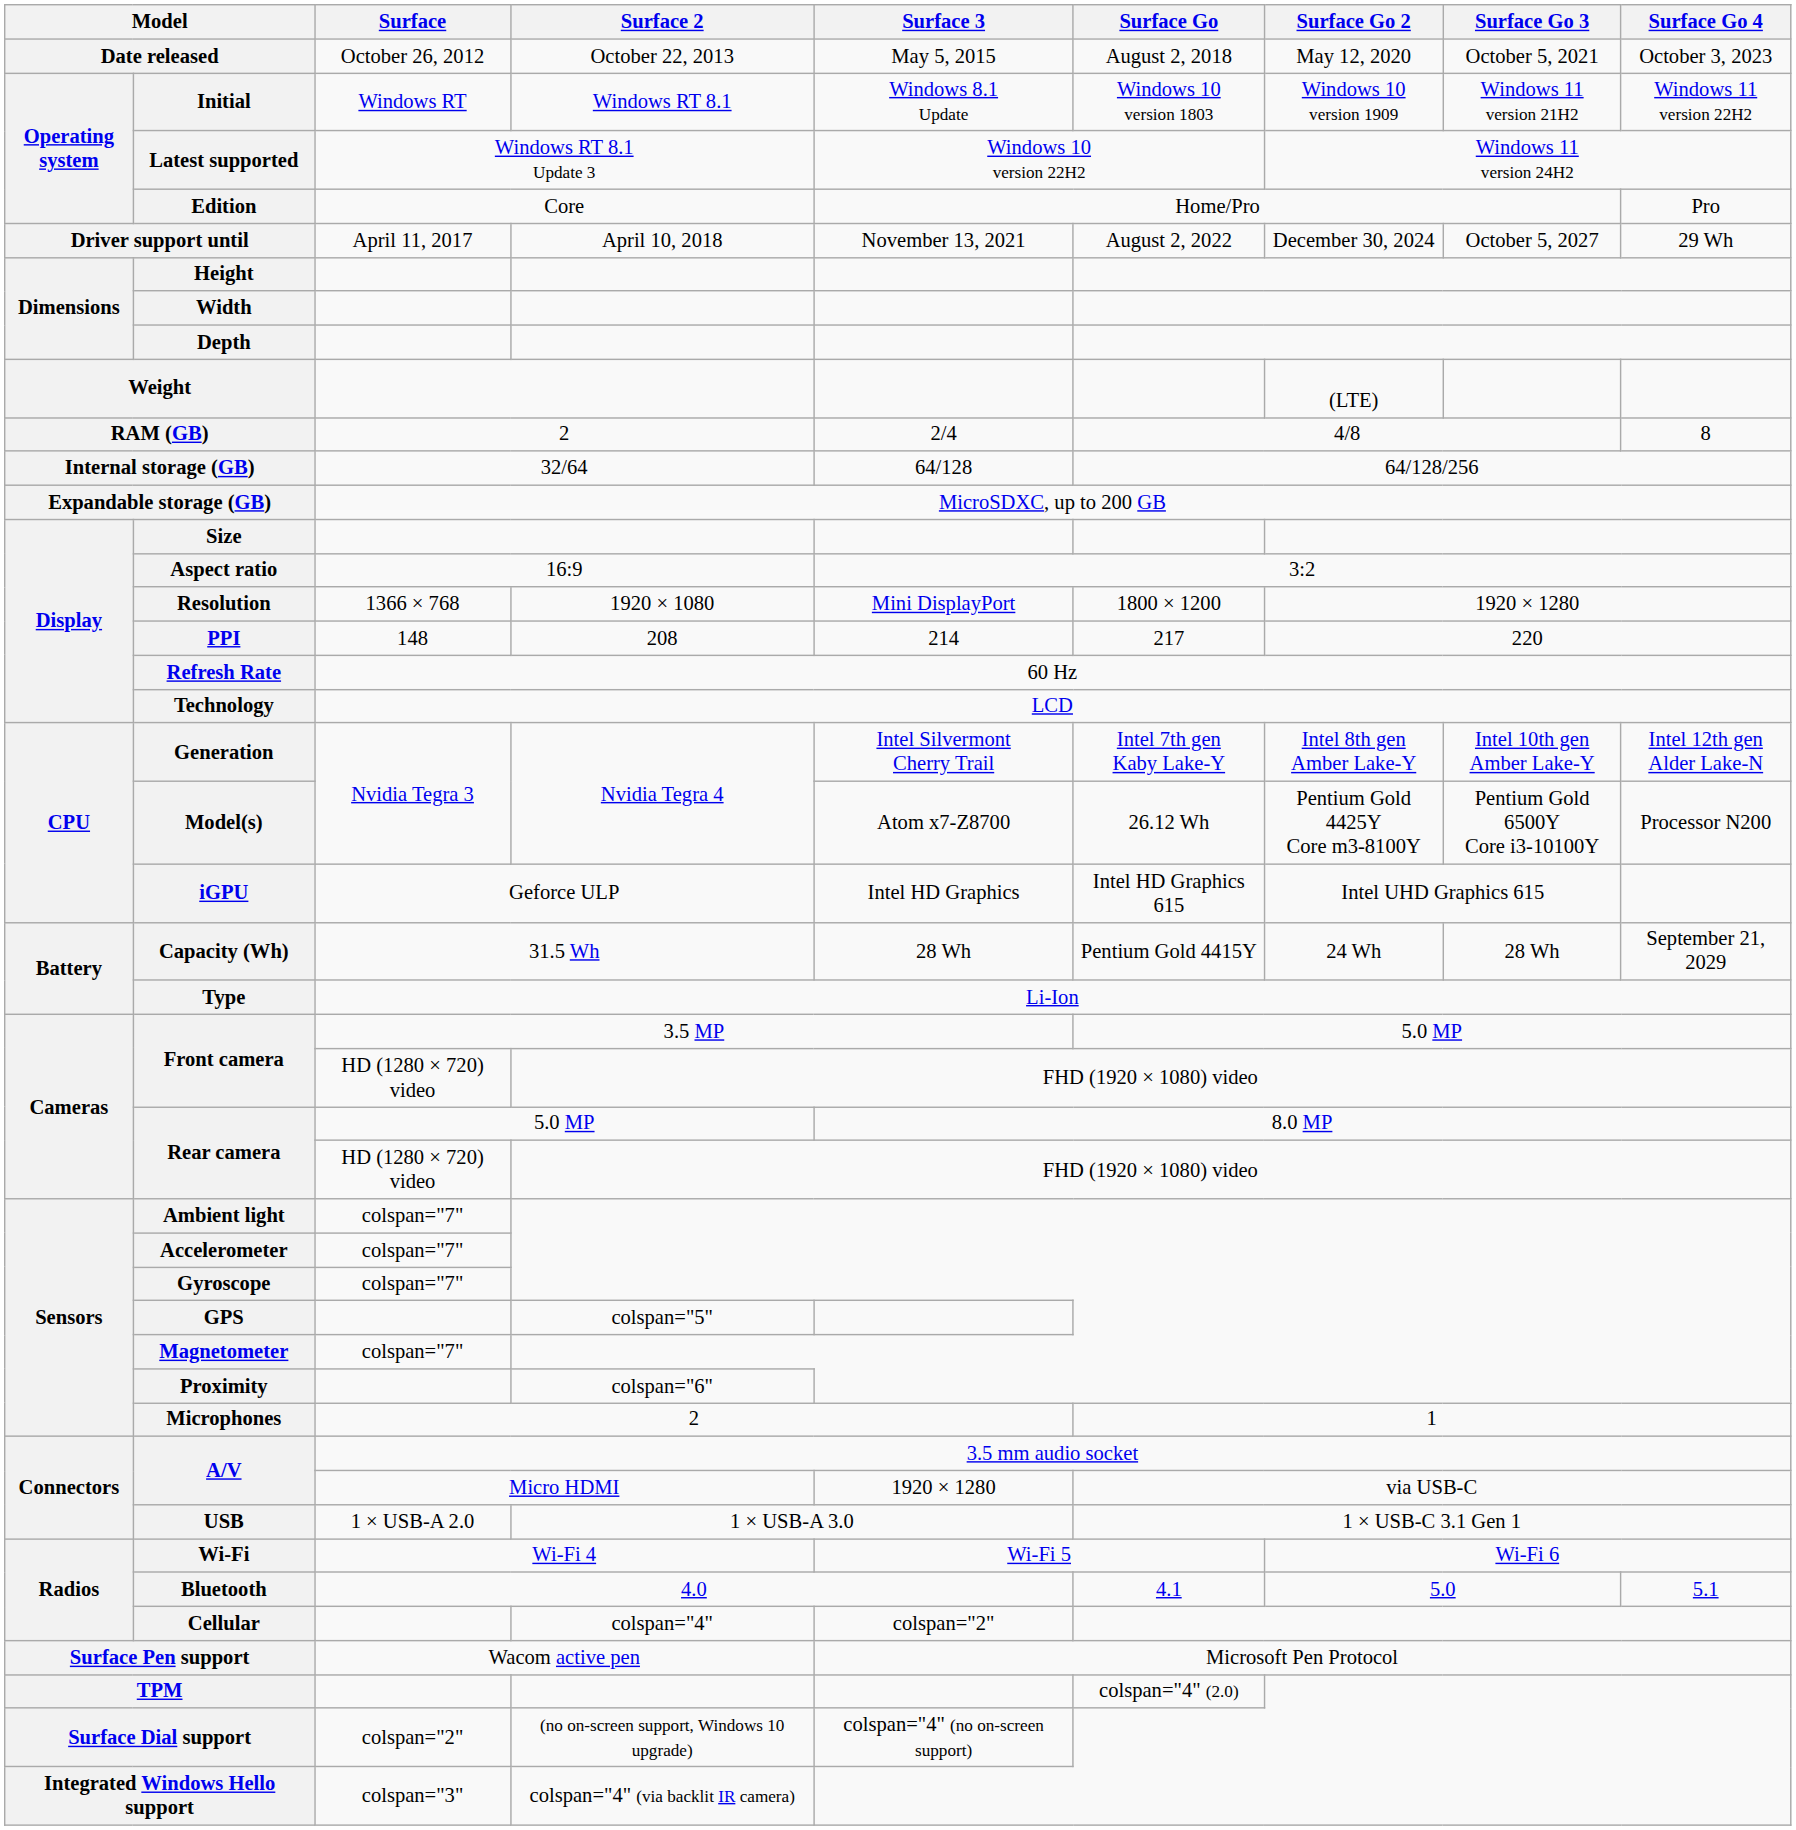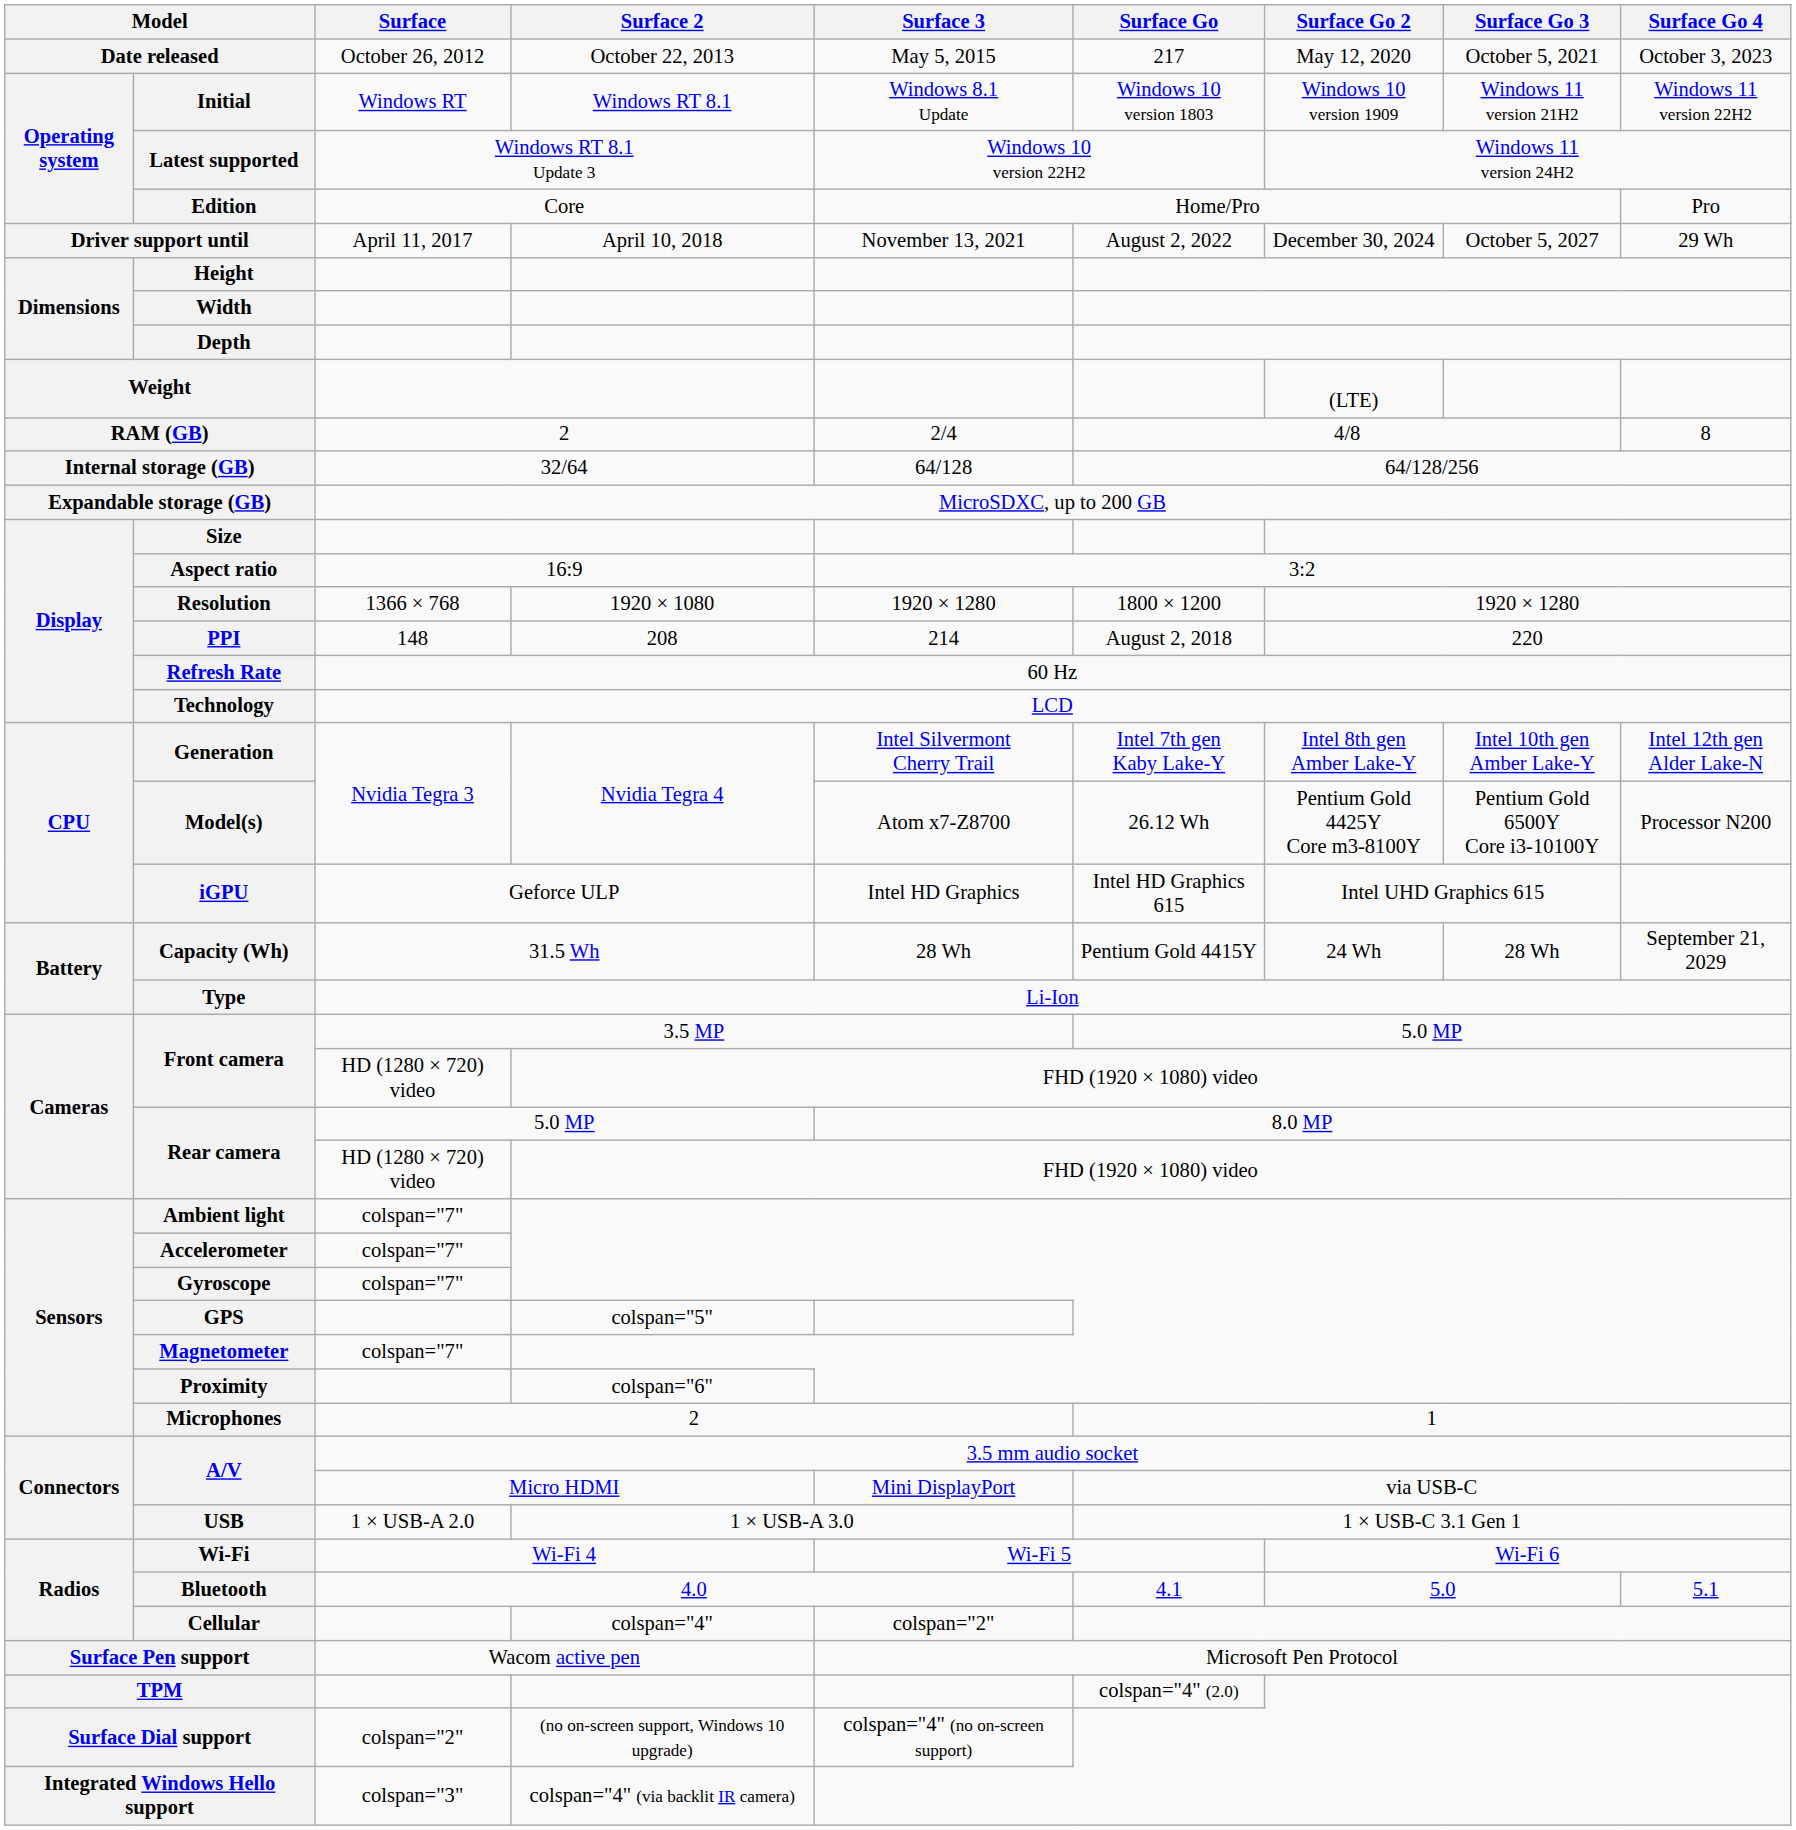(1169, 55) August 2, 2018 -> (1169, 55) 217
(944, 604) Mini DisplayPort -> (944, 604) 1920 × 1280
(1169, 638) 217 -> (1169, 638) August 2, 2018
(944, 1487) 1920 × 1280 -> (944, 1487) Mini DisplayPort
